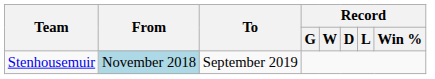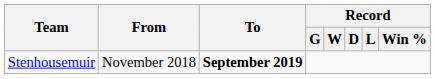(149, 62) lightblue background -> (149, 62) no background
(250, 62) normal -> (253, 62) bold
